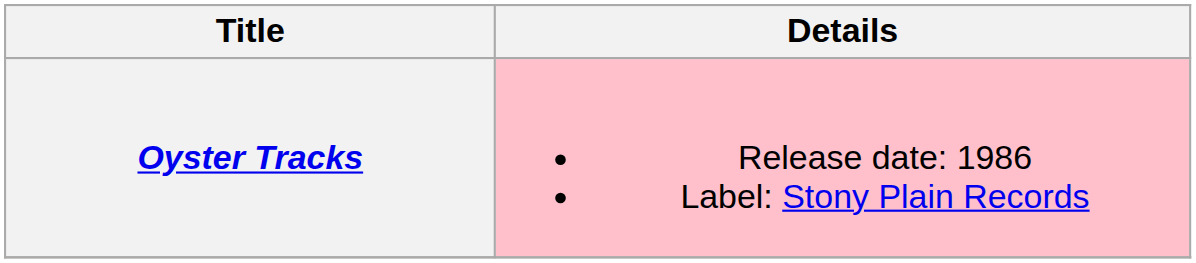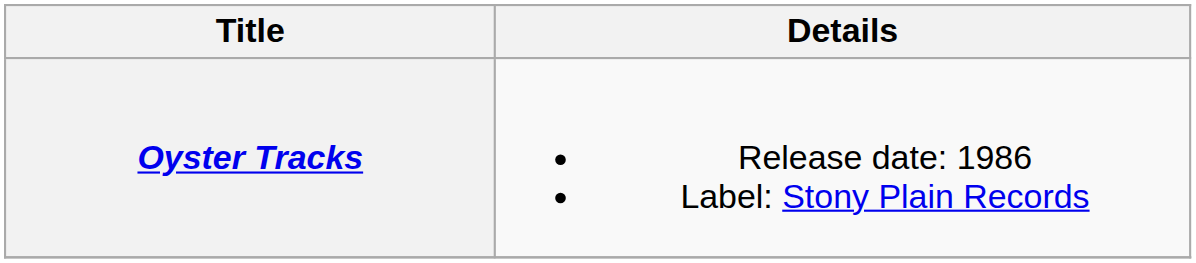(843, 177) pink background -> (843, 177) no background
